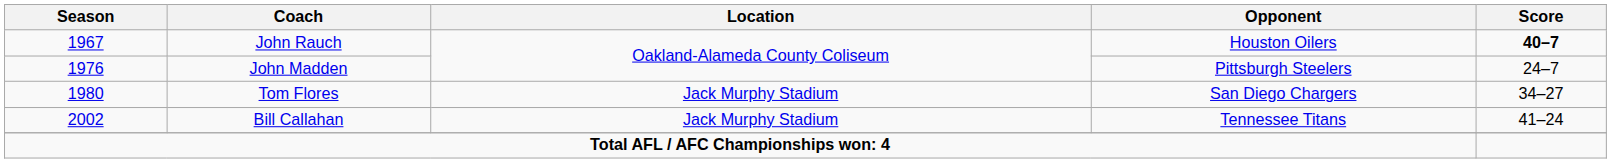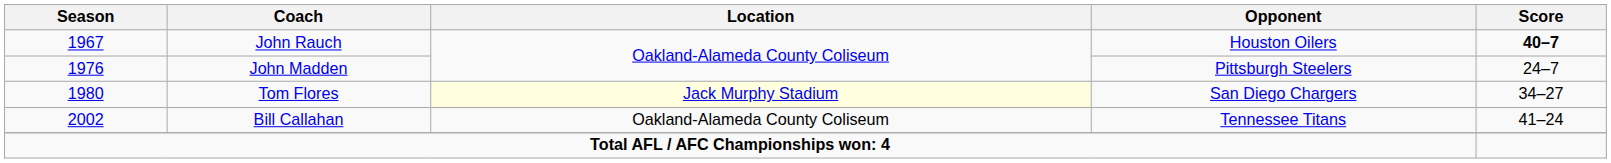(761, 94) no background -> (761, 94) lightyellow background
(761, 119) Jack Murphy Stadium -> (761, 119) Oakland-Alameda County Coliseum
